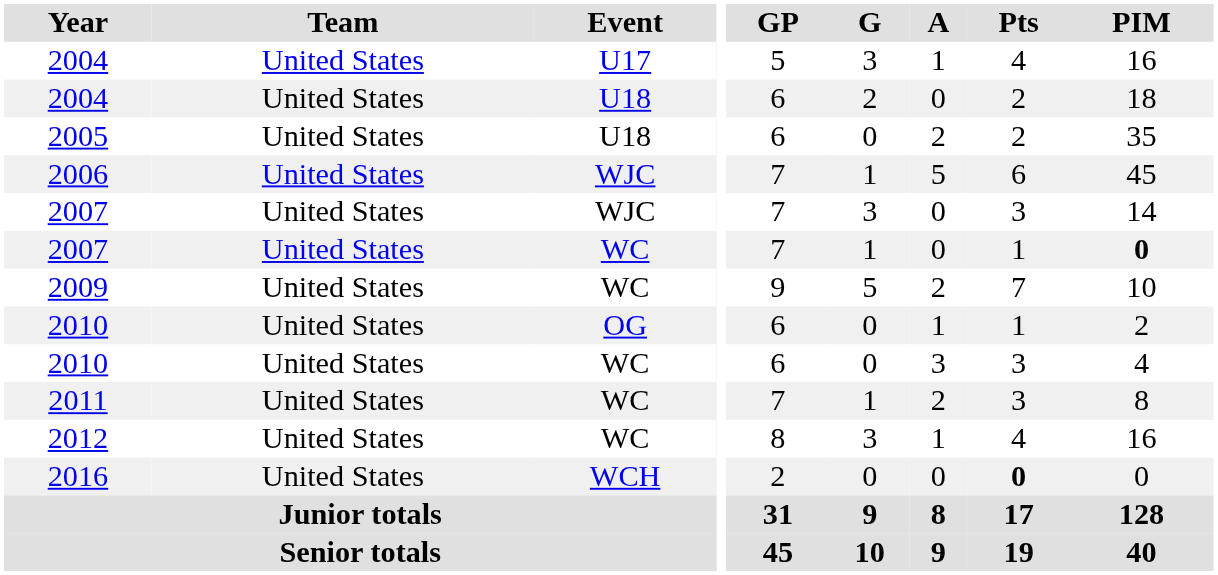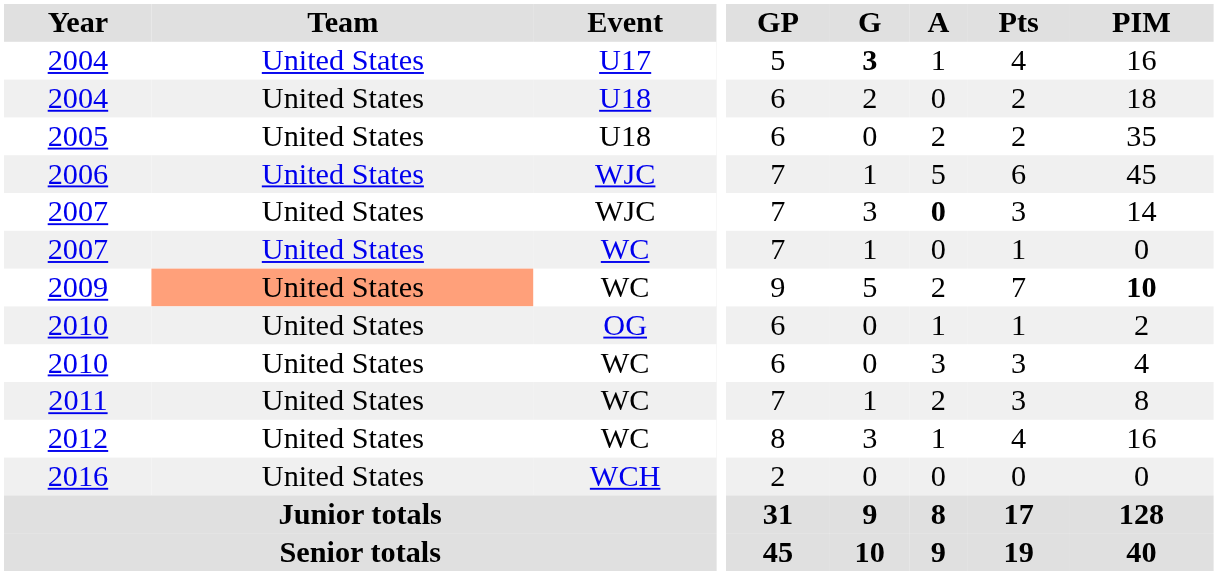(870, 60) normal -> (870, 60) bold
(938, 211) normal -> (938, 211) bold
(1141, 249) bold -> (1141, 249) normal
(343, 287) no background -> (343, 287) lightsalmon background
(1141, 287) normal -> (1141, 287) bold
(1019, 476) bold -> (1019, 476) normal
